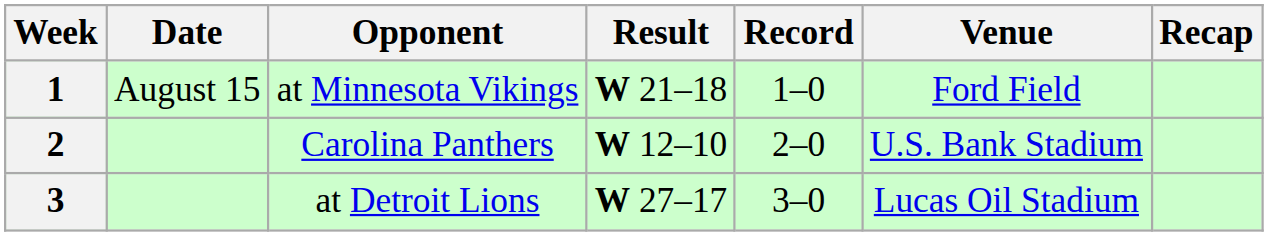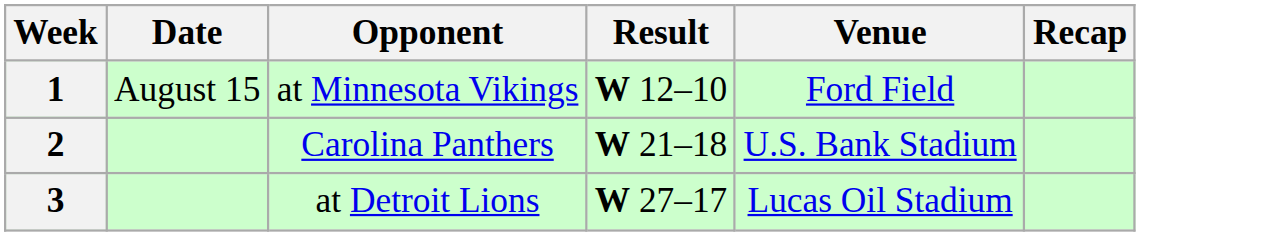- column: (799, 32)
(661, 88) W 21–18 -> (661, 88) W 12–10
(661, 144) W 12–10 -> (661, 144) W 21–18
